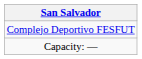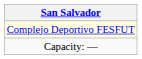(71, 29) no background -> (71, 29) lightyellow background
